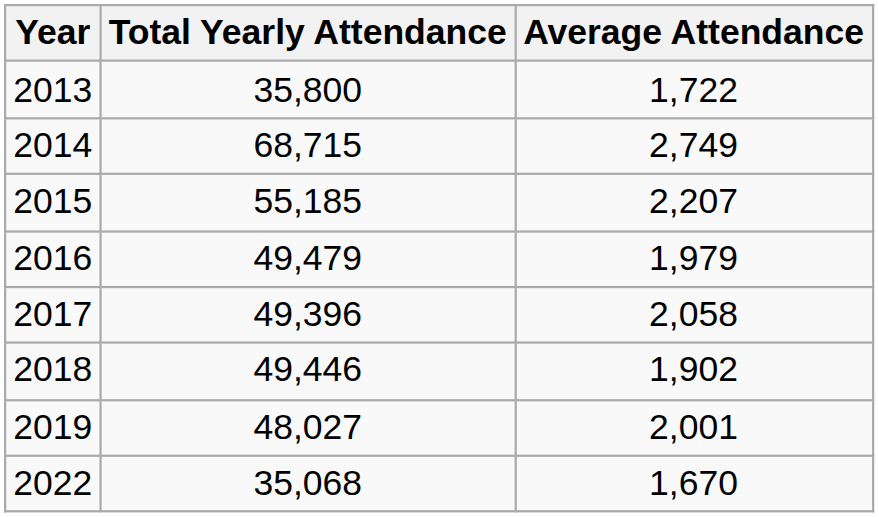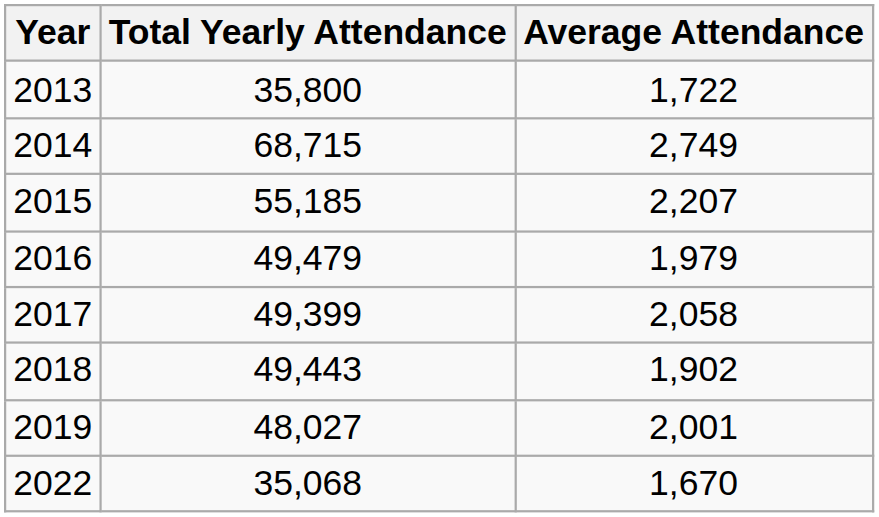(308, 314) 49,396 -> (308, 314) 49,399
(308, 370) 49,446 -> (308, 370) 49,443
